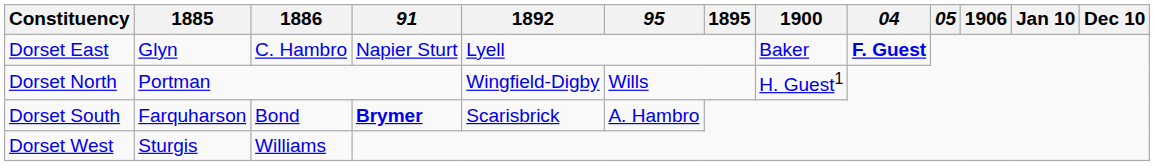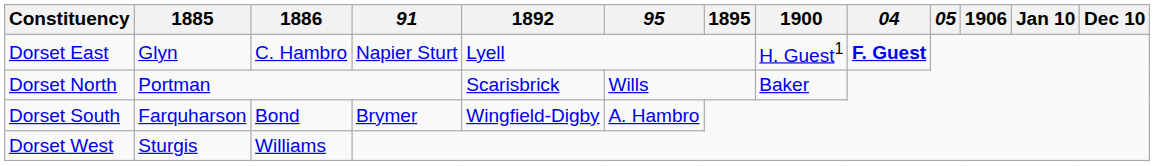(784, 49) Baker -> (801, 52) H. Guest1
(533, 82) Wingfield-Digby -> (513, 85) Scarisbrick
(801, 82) H. Guest1 -> (784, 85) Baker
(389, 115) bold -> (387, 115) normal
(513, 115) Scarisbrick -> (533, 115) Wingfield-Digby
